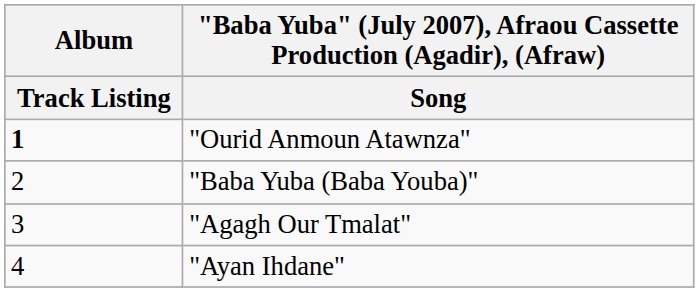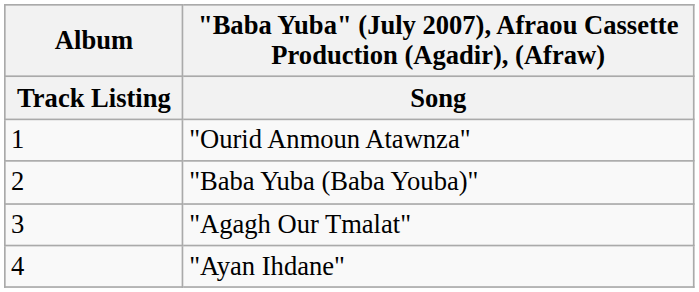(18, 139) bold -> (18, 139) normal
